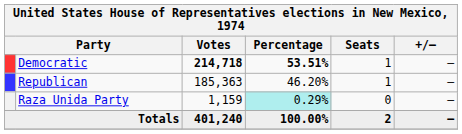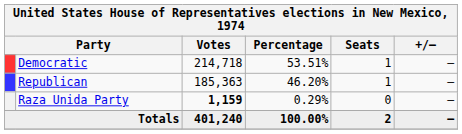(218, 64) bold -> (218, 64) normal
(308, 64) bold -> (308, 64) normal
(225, 101) normal -> (225, 101) bold
(311, 101) paleturquoise background -> (311, 101) no background
